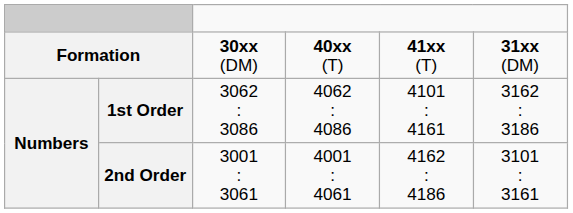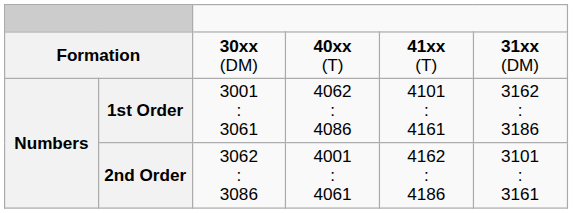(239, 111) 3062 : 3086 -> (239, 111) 3001 : 3061
(239, 176) 3001 : 3061 -> (239, 176) 3062 : 3086
